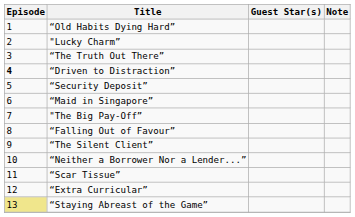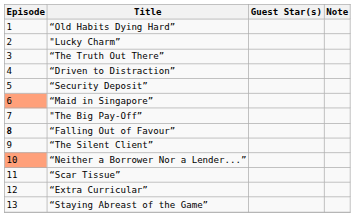(9, 71) bold -> (9, 71) normal
(9, 101) no background -> (9, 101) lightsalmon background
(9, 130) normal -> (9, 130) bold
(12, 160) no background -> (12, 160) lightsalmon background
(12, 205) khaki background -> (12, 205) no background
